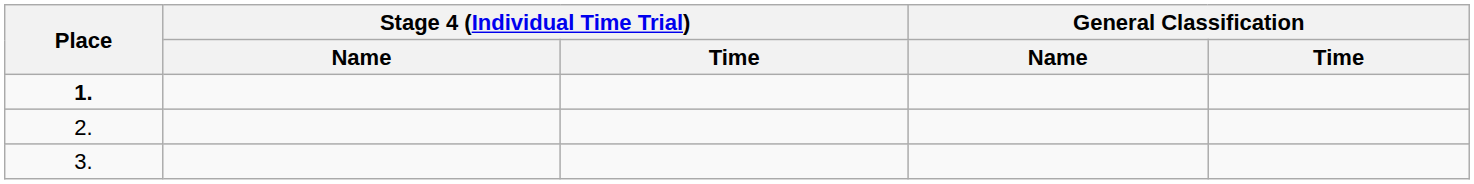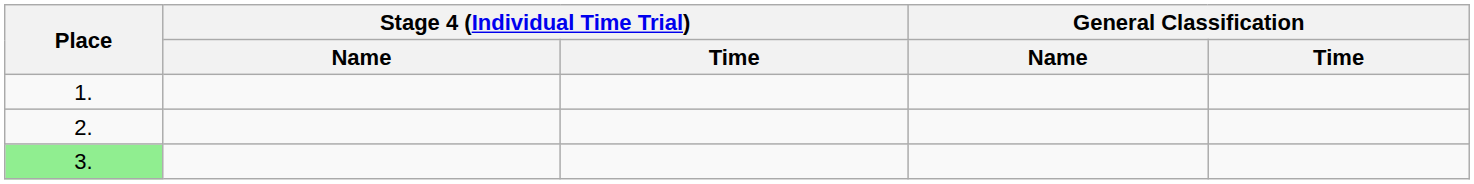(84, 92) bold -> (84, 92) normal
(84, 162) no background -> (84, 162) lightgreen background
